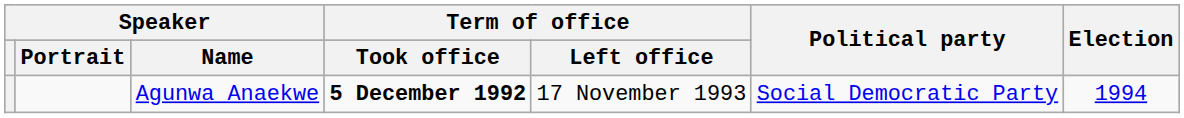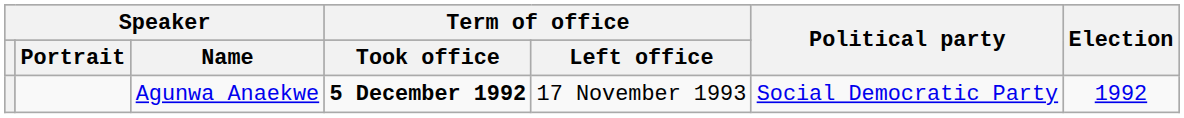(1121, 94) 1994 -> (1121, 94) 1992
